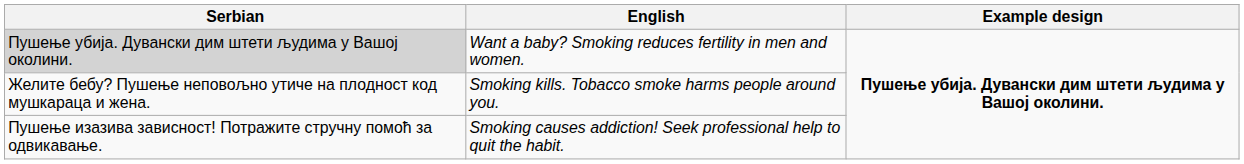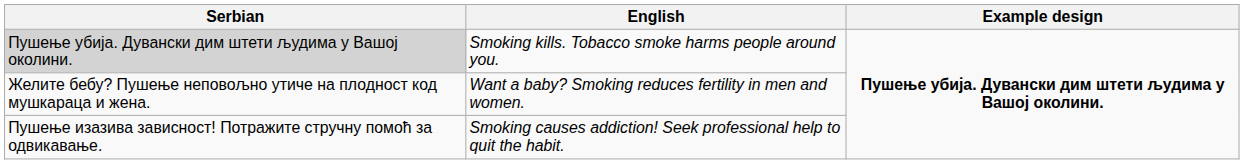(648, 51) Want a baby? Smoking reduces fertility in men and women. -> (652, 51) Smoking kills. Tobacco smoke harms people around you.
(652, 94) Smoking kills. Tobacco smoke harms people around you. -> (648, 94) Want a baby? Smoking reduces fertility in men and women.
